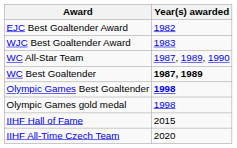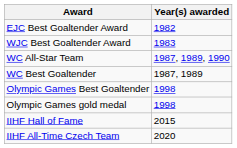(178, 74) bold -> (178, 74) normal
(165, 89) bold -> (165, 89) normal
